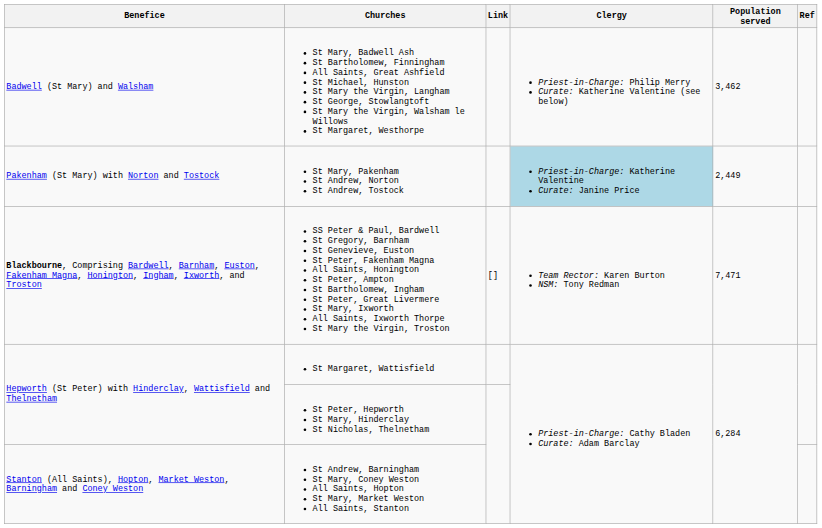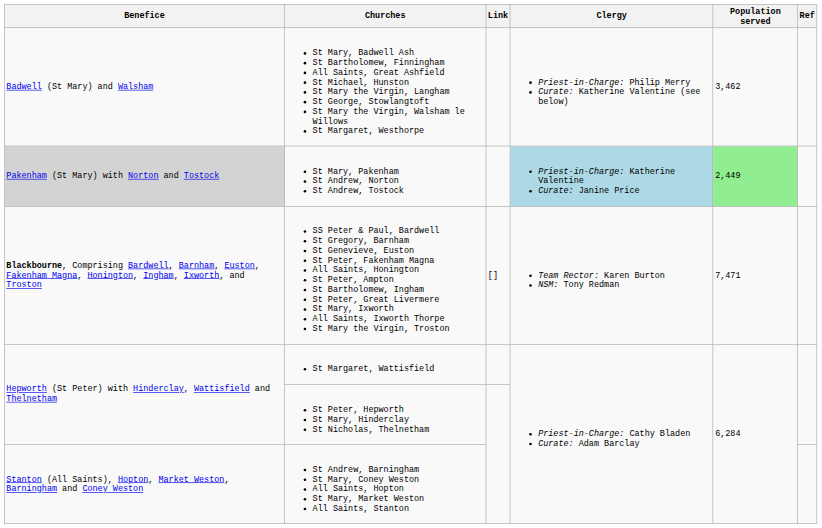(113, 176) no background -> (113, 176) lightgrey background
(728, 176) no background -> (728, 176) lightgreen background
